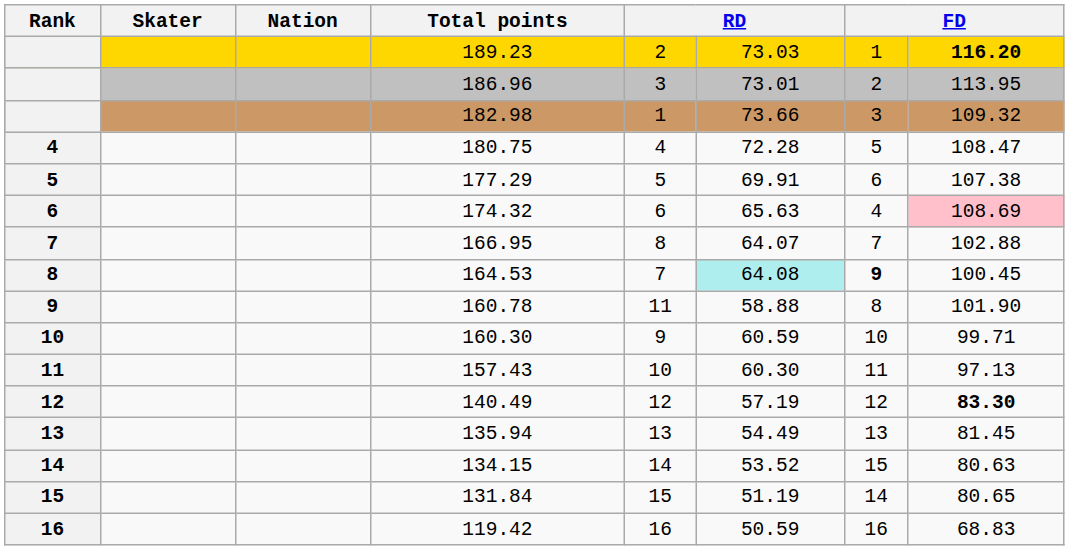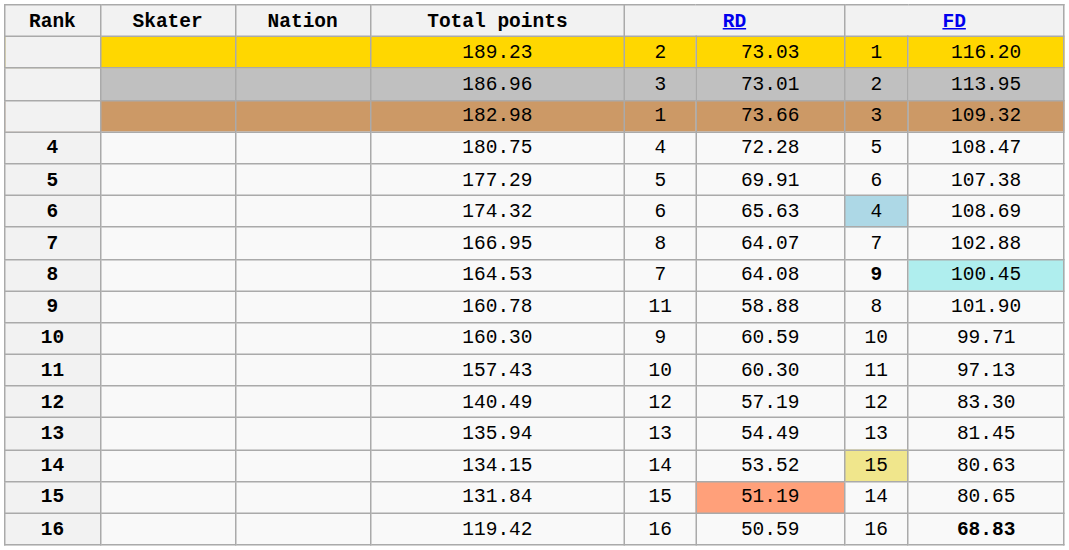(986, 52) bold -> (986, 52) normal
(876, 211) no background -> (876, 211) lightblue background
(986, 211) pink background -> (986, 211) no background
(770, 275) paleturquoise background -> (770, 275) no background
(986, 275) no background -> (986, 275) paleturquoise background
(986, 402) bold -> (986, 402) normal
(876, 466) no background -> (876, 466) khaki background
(770, 497) no background -> (770, 497) lightsalmon background
(986, 529) normal -> (986, 529) bold
